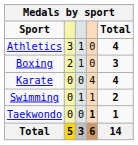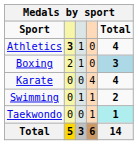(70, 47) normal -> (70, 47) bold
(116, 64) no background -> (116, 64) lightblue background
(92, 115) bold -> (92, 115) normal
(116, 115) no background -> (116, 115) paleturquoise background
